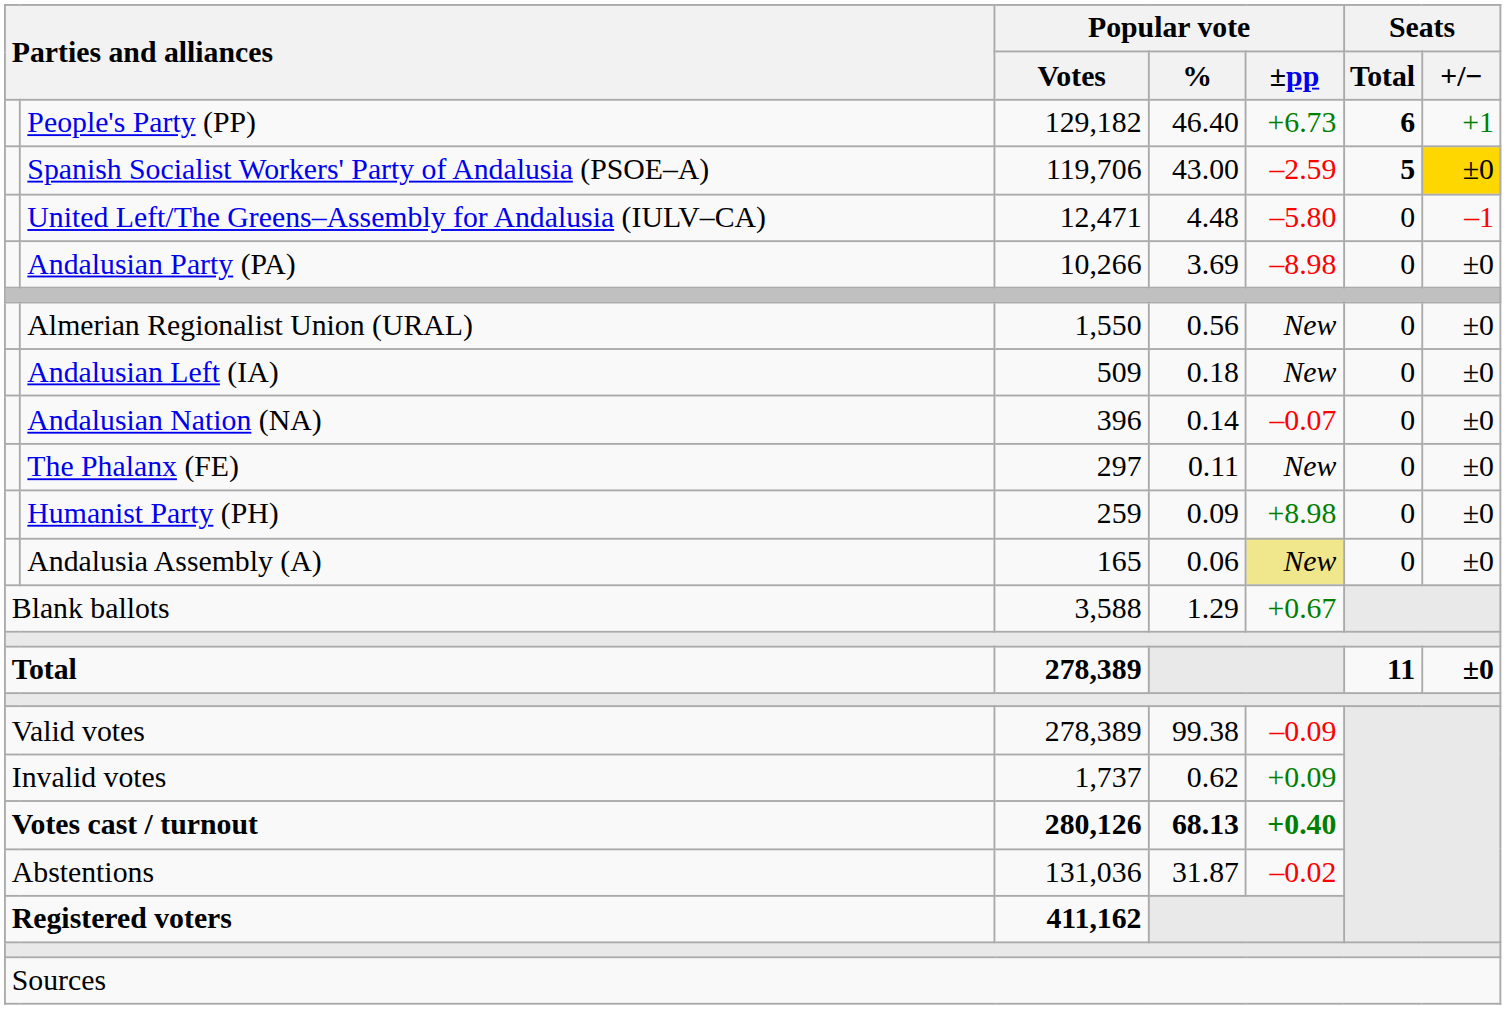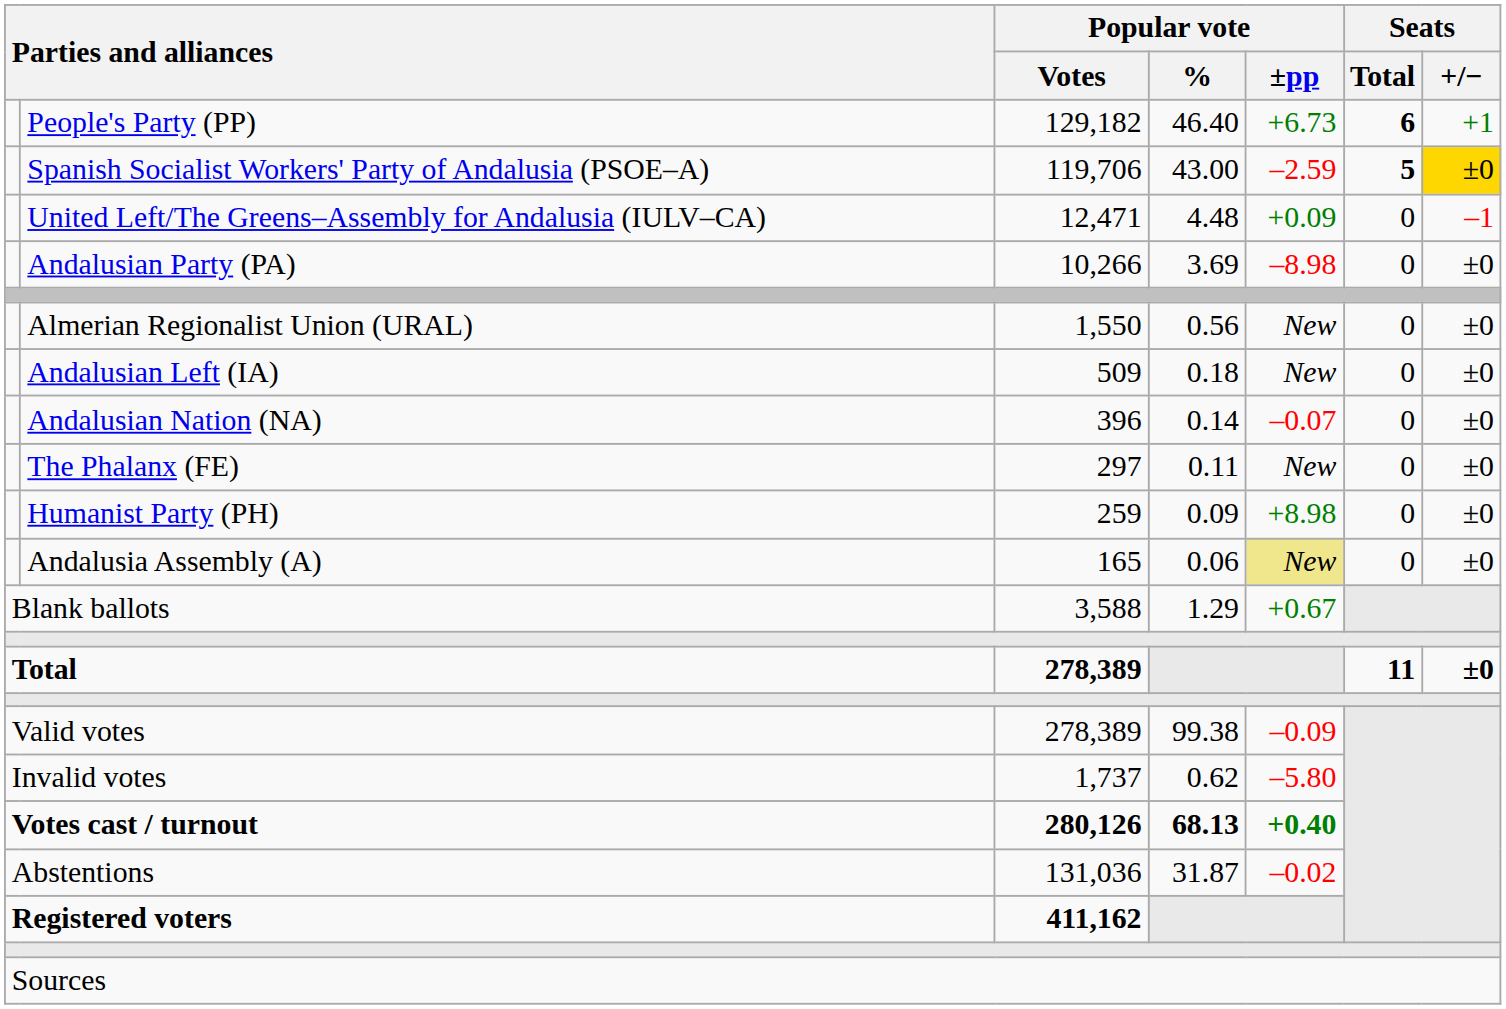(1303, 216) –5.80 -> (1302, 216) +0.09
(1302, 777) +0.09 -> (1303, 777) –5.80
